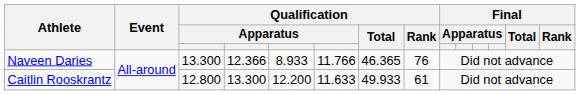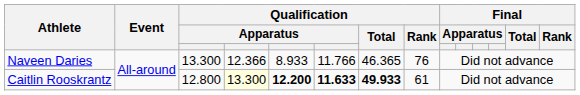(247, 80) no background -> (247, 80) lightyellow background
(292, 80) normal -> (292, 80) bold
(336, 80) normal -> (337, 80) bold
(381, 80) normal -> (381, 80) bold
